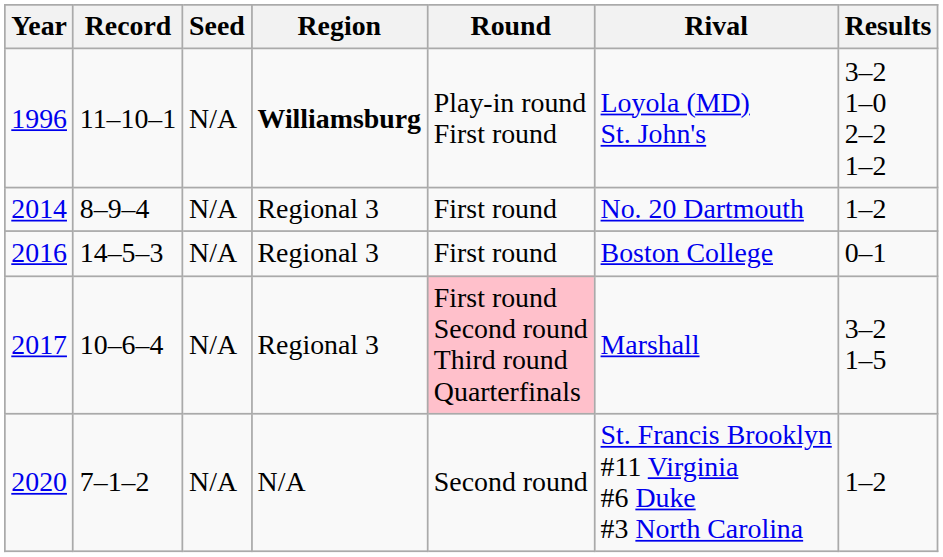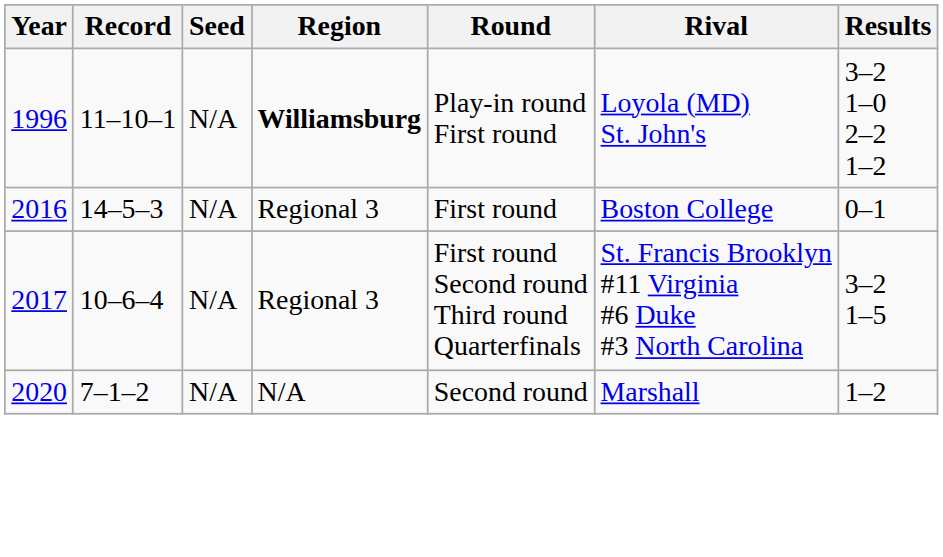- row: (39, 208)
(511, 344) pink background -> (511, 299) no background
(650, 344) Marshall -> (716, 299) St. Francis Brooklyn #11 Virginia #6 Duke #3 North Carolina
(716, 482) St. Francis Brooklyn #11 Virginia #6 Duke #3 North Carolina -> (650, 391) Marshall
